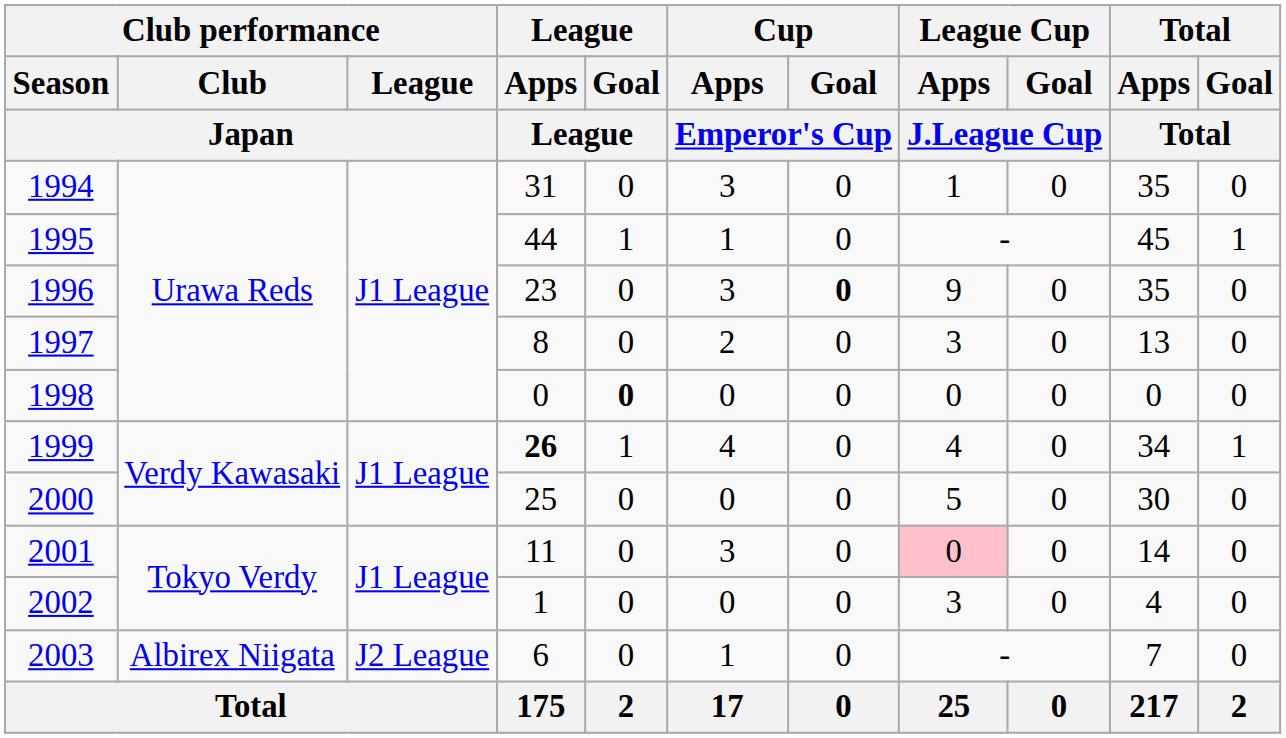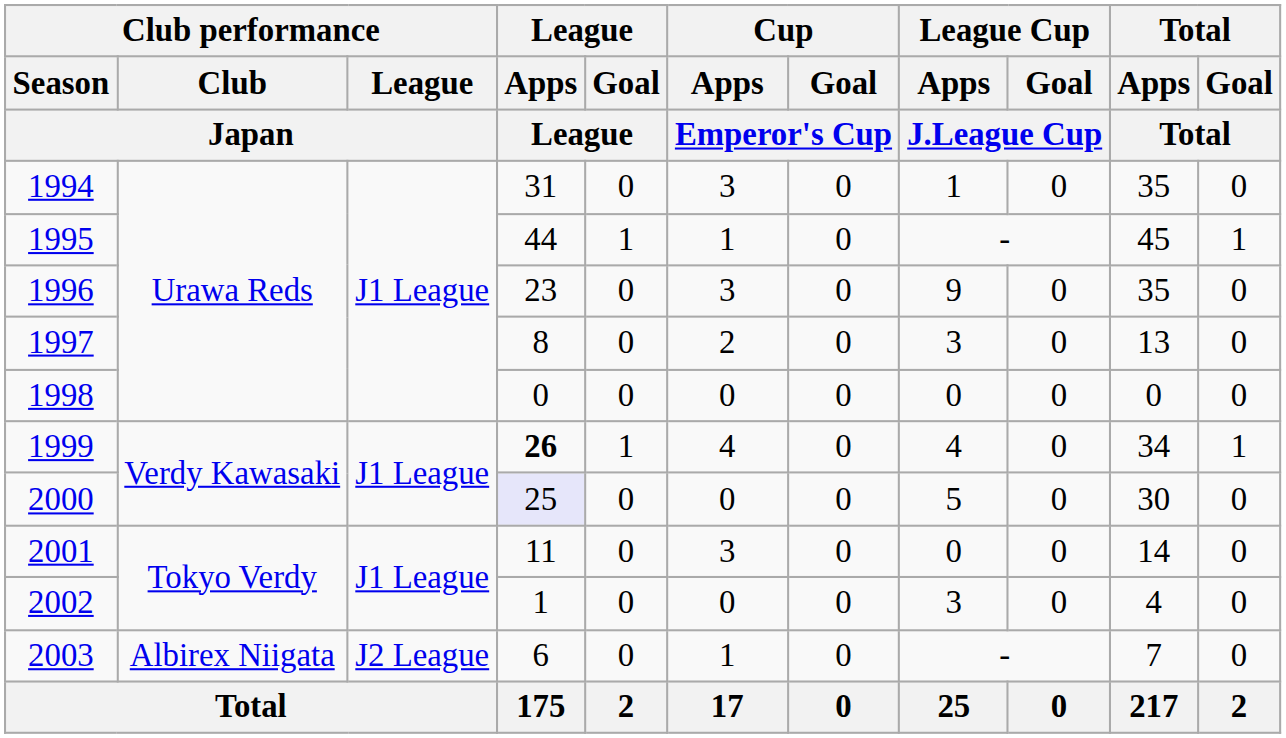(843, 290) bold -> (843, 290) normal
(626, 394) bold -> (626, 394) normal
(541, 498) no background -> (541, 498) lavender background
(954, 550) pink background -> (954, 550) no background
